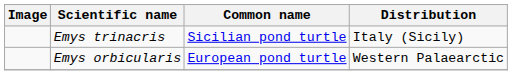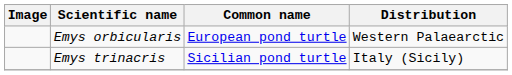rows swapped: (117, 59) <-> (109, 37)
